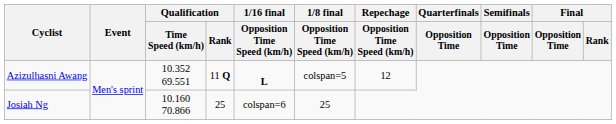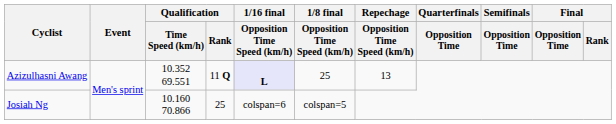(264, 81) no background -> (264, 81) lavender background
(325, 75) colspan=5 -> (325, 75) 25
(386, 75) 12 -> (386, 75) 13
(325, 105) 25 -> (325, 105) colspan=5
